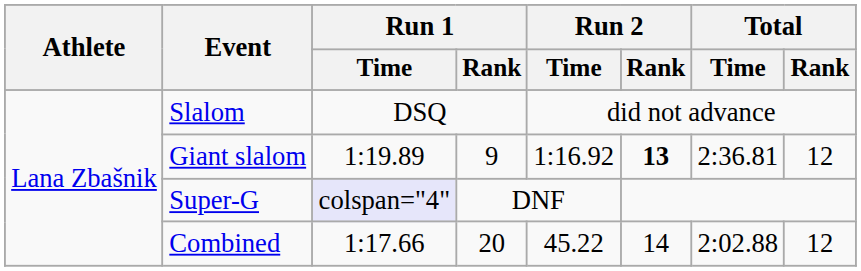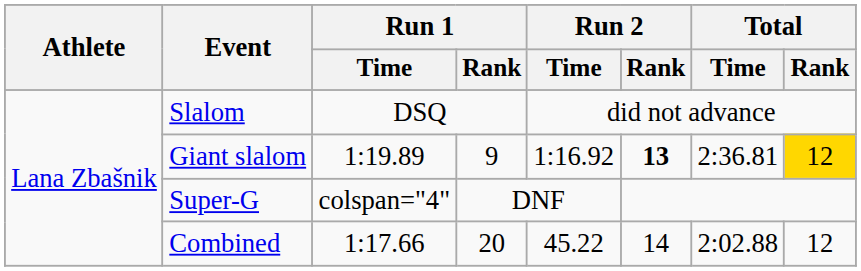(820, 156) no background -> (820, 156) gold background
(384, 200) lavender background -> (384, 200) no background
